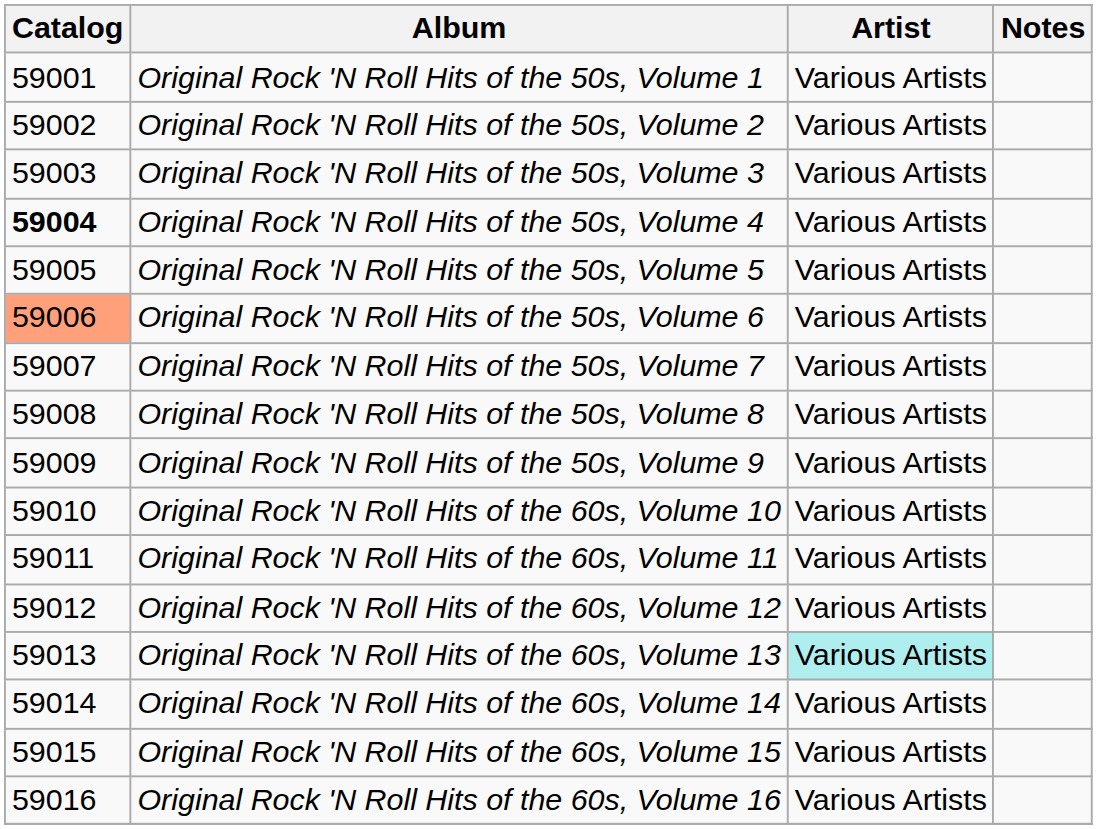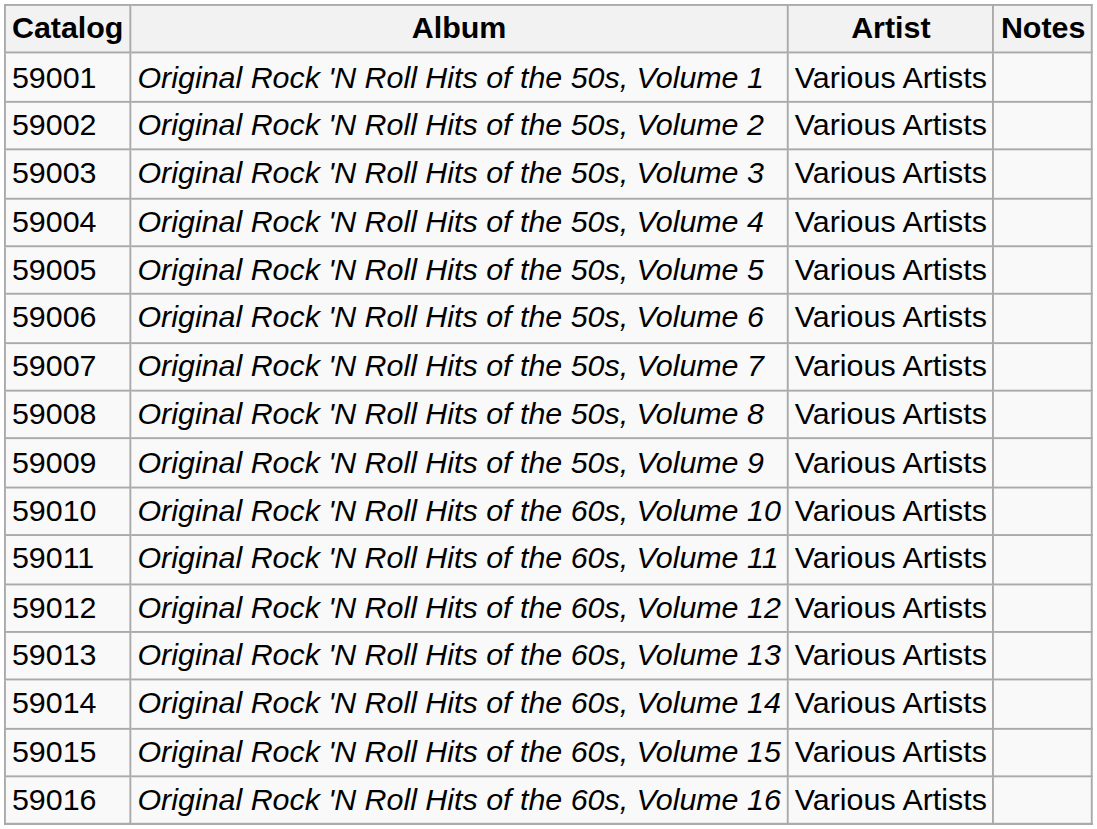(54, 221) bold -> (54, 221) normal
(54, 317) lightsalmon background -> (54, 317) no background
(891, 655) paleturquoise background -> (891, 655) no background
